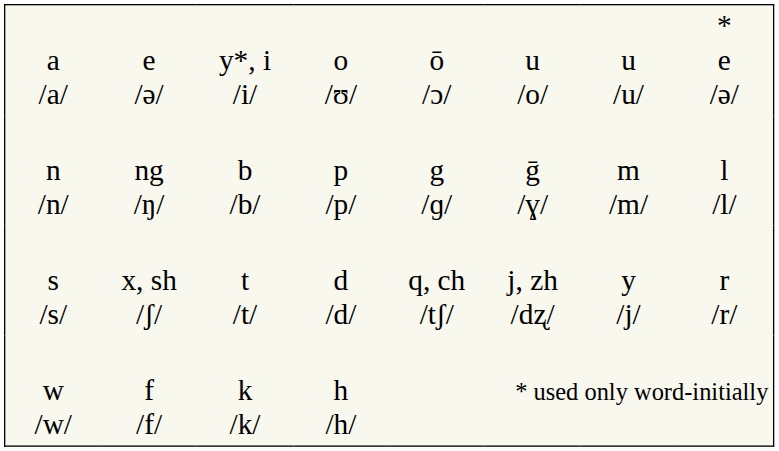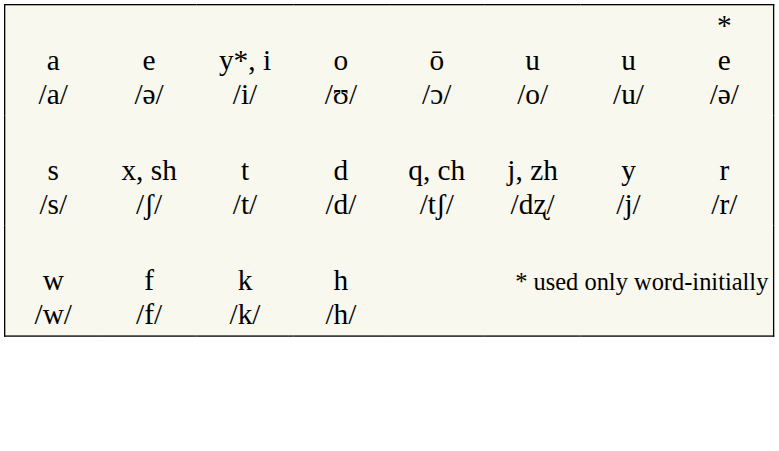- row: (53, 187)
